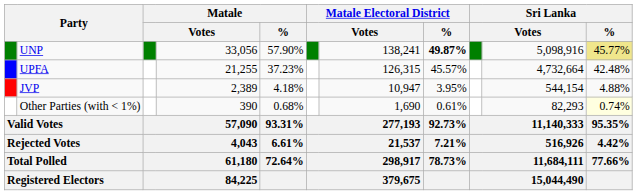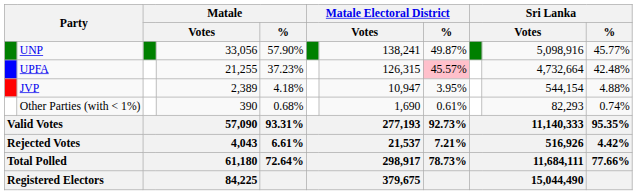(448, 50) bold -> (449, 50) normal
(612, 50) khaki background -> (612, 50) no background
(449, 69) no background -> (449, 69) pink background
(615, 106) lightyellow background -> (615, 106) no background
